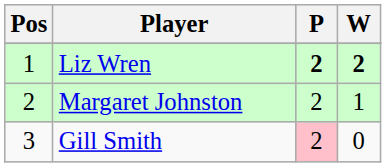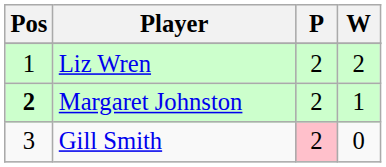(317, 63) bold -> (317, 63) normal
(359, 63) bold -> (359, 63) normal
(29, 102) normal -> (29, 102) bold
